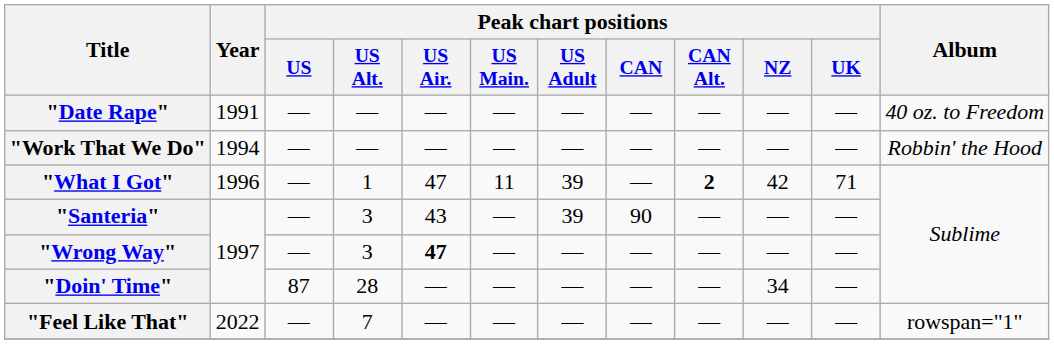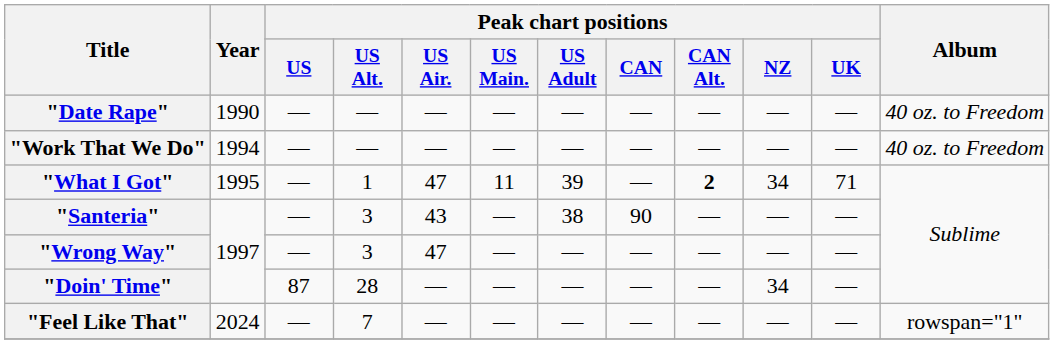(238, 112) 1991 -> (238, 112) 1990
(965, 147) Robbin' the Hood -> (965, 147) 40 oz. to Freedom
(238, 182) 1996 -> (238, 182) 1995
(778, 182) 42 -> (778, 182) 34
(572, 216) 39 -> (572, 216) 38
(436, 251) bold -> (436, 251) normal
(238, 321) 2022 -> (238, 321) 2024
